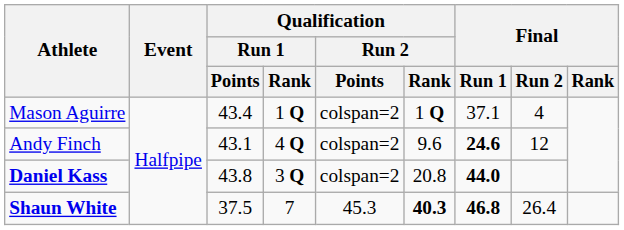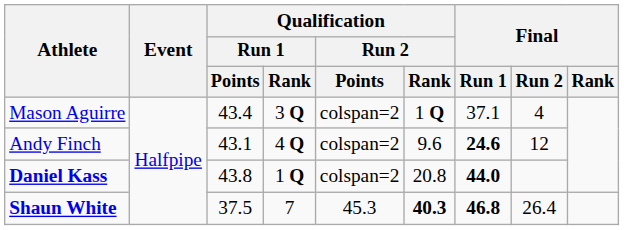(290, 112) 1 Q -> (290, 112) 3 Q
(290, 176) 3 Q -> (290, 176) 1 Q
